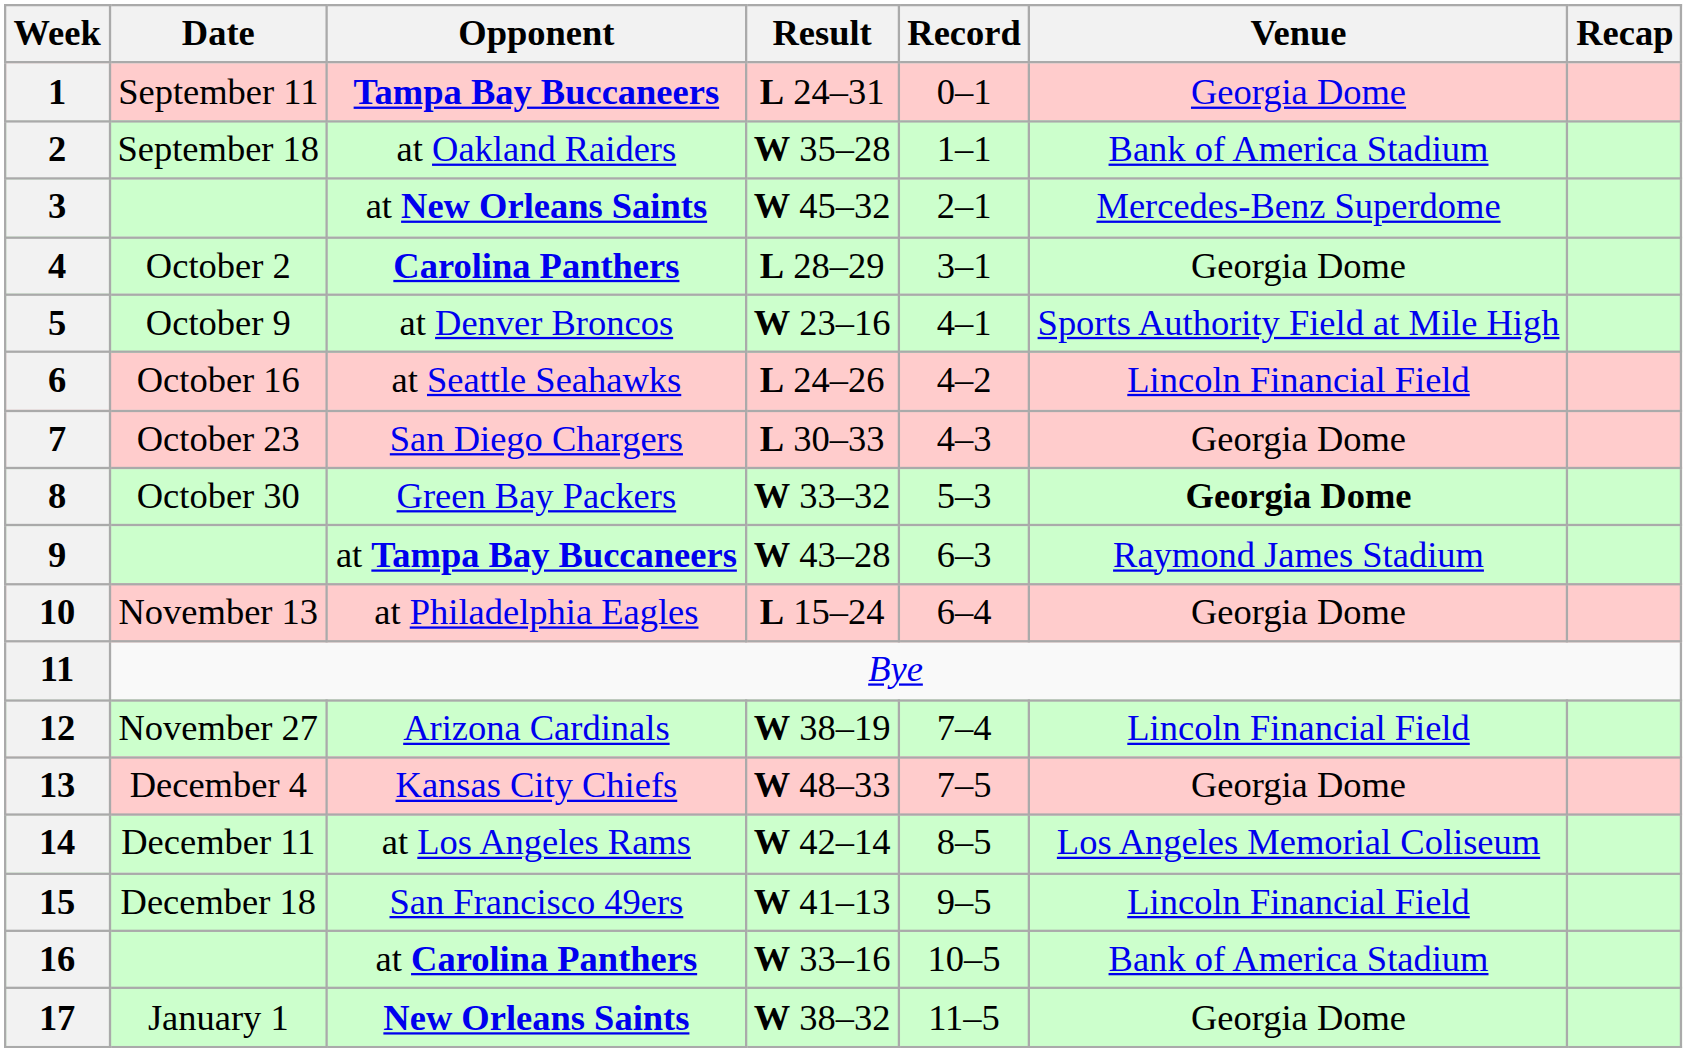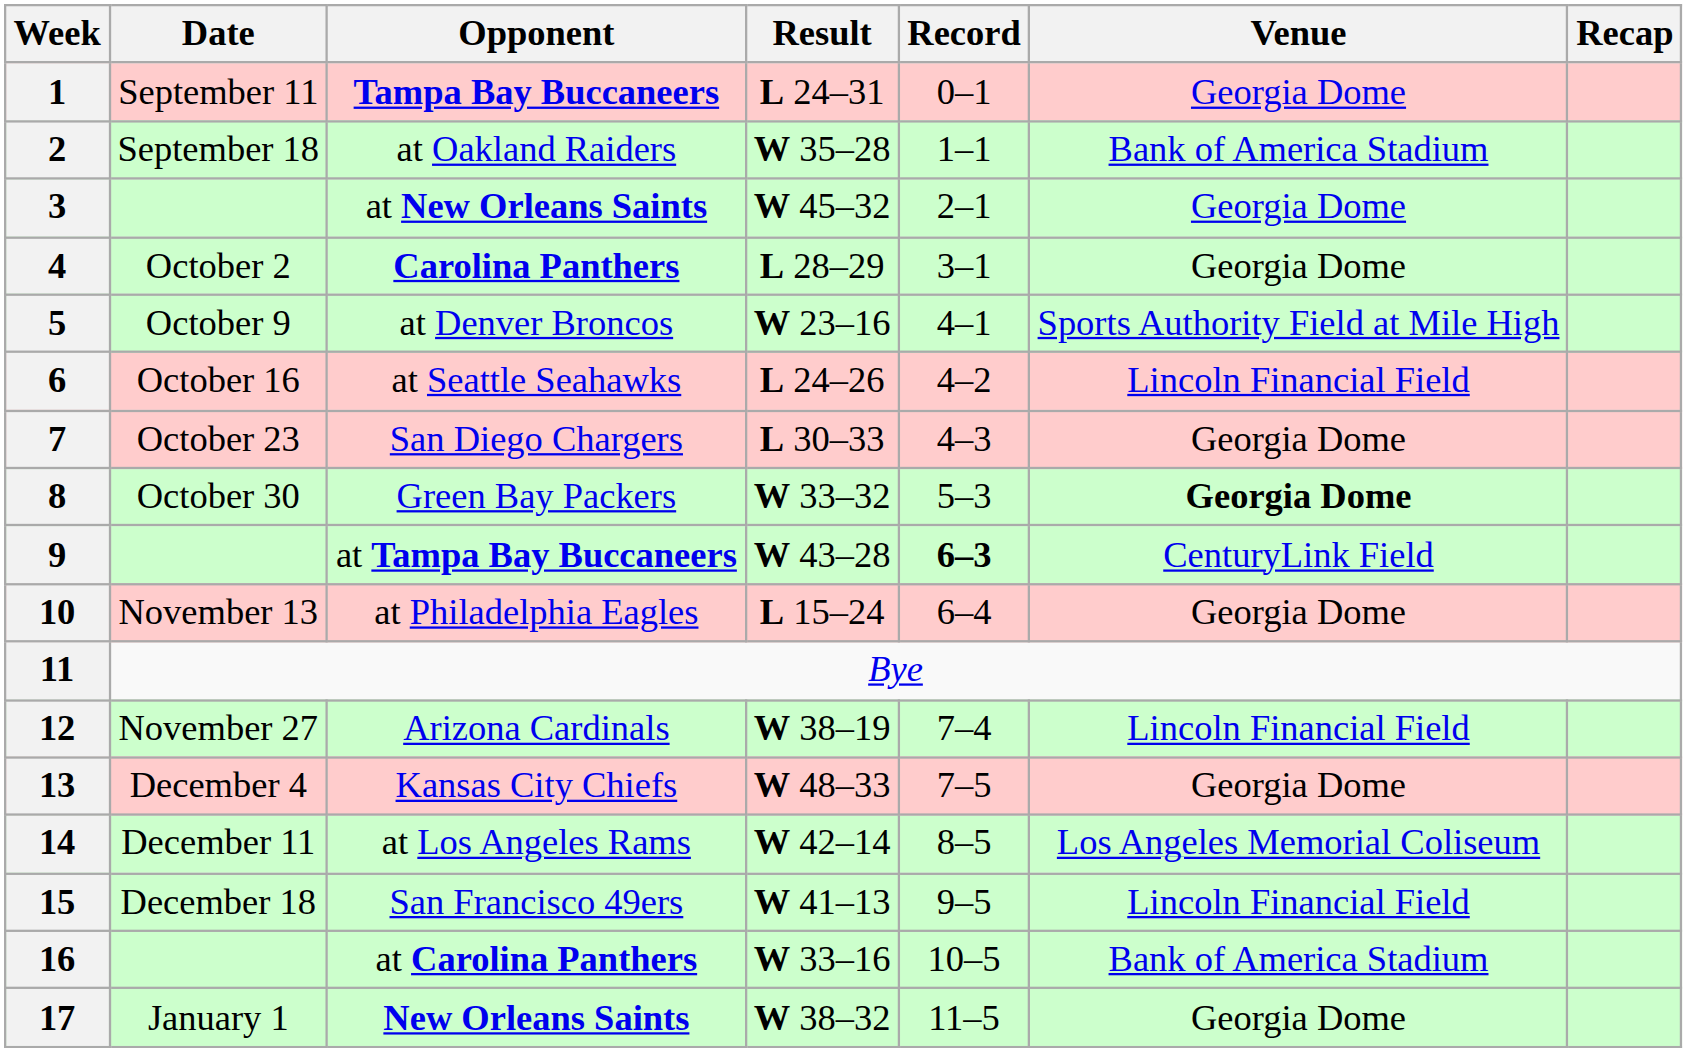(1299, 206) Mercedes-Benz Superdome -> (1299, 206) Georgia Dome
(964, 554) normal -> (964, 554) bold
(1299, 554) Raymond James Stadium -> (1299, 554) CenturyLink Field
